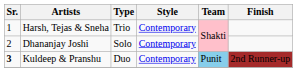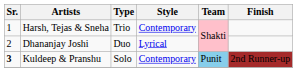(123, 43) Solo -> (122, 43) Duo
(167, 43) Contemporary -> (153, 43) Lyrical
(122, 59) Duo -> (123, 59) Solo
